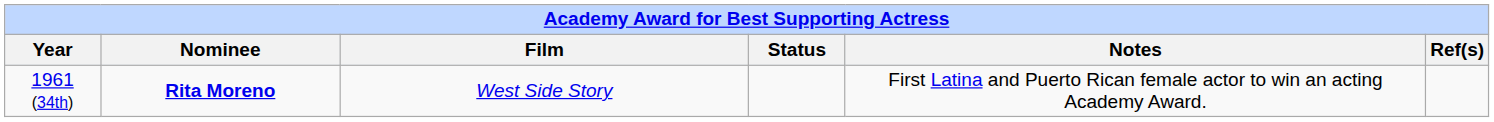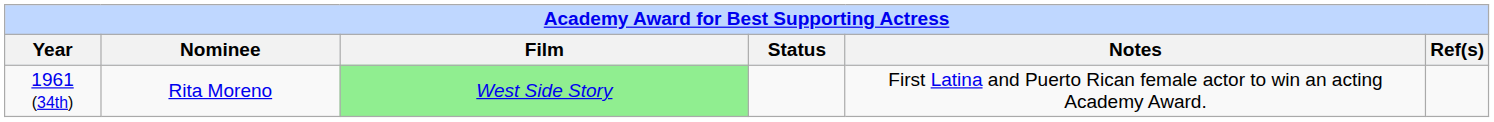(220, 90) bold -> (220, 90) normal
(544, 90) no background -> (544, 90) lightgreen background
